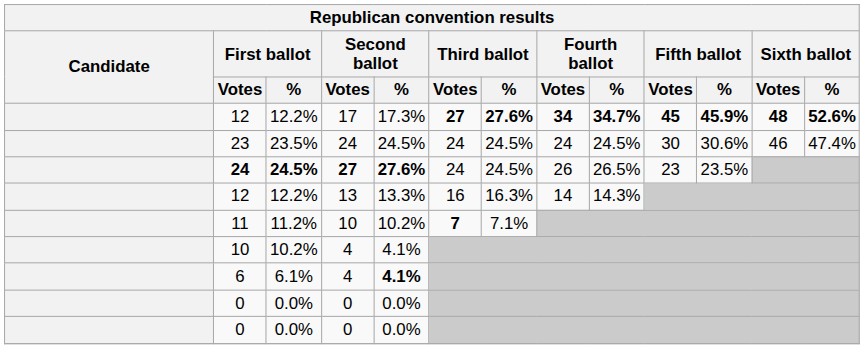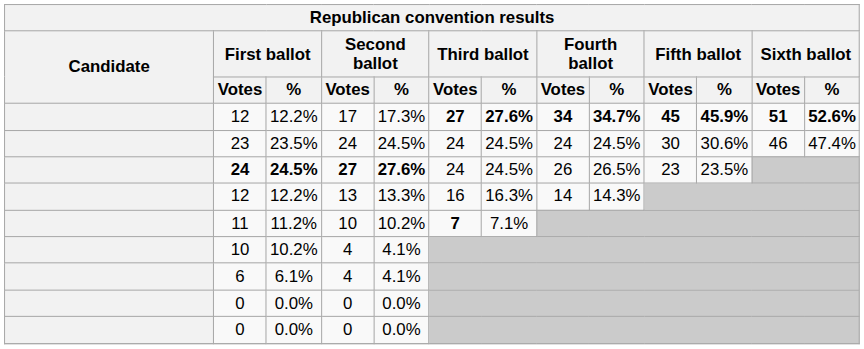(778, 116) 48 -> (778, 116) 51
(401, 276) bold -> (401, 276) normal
